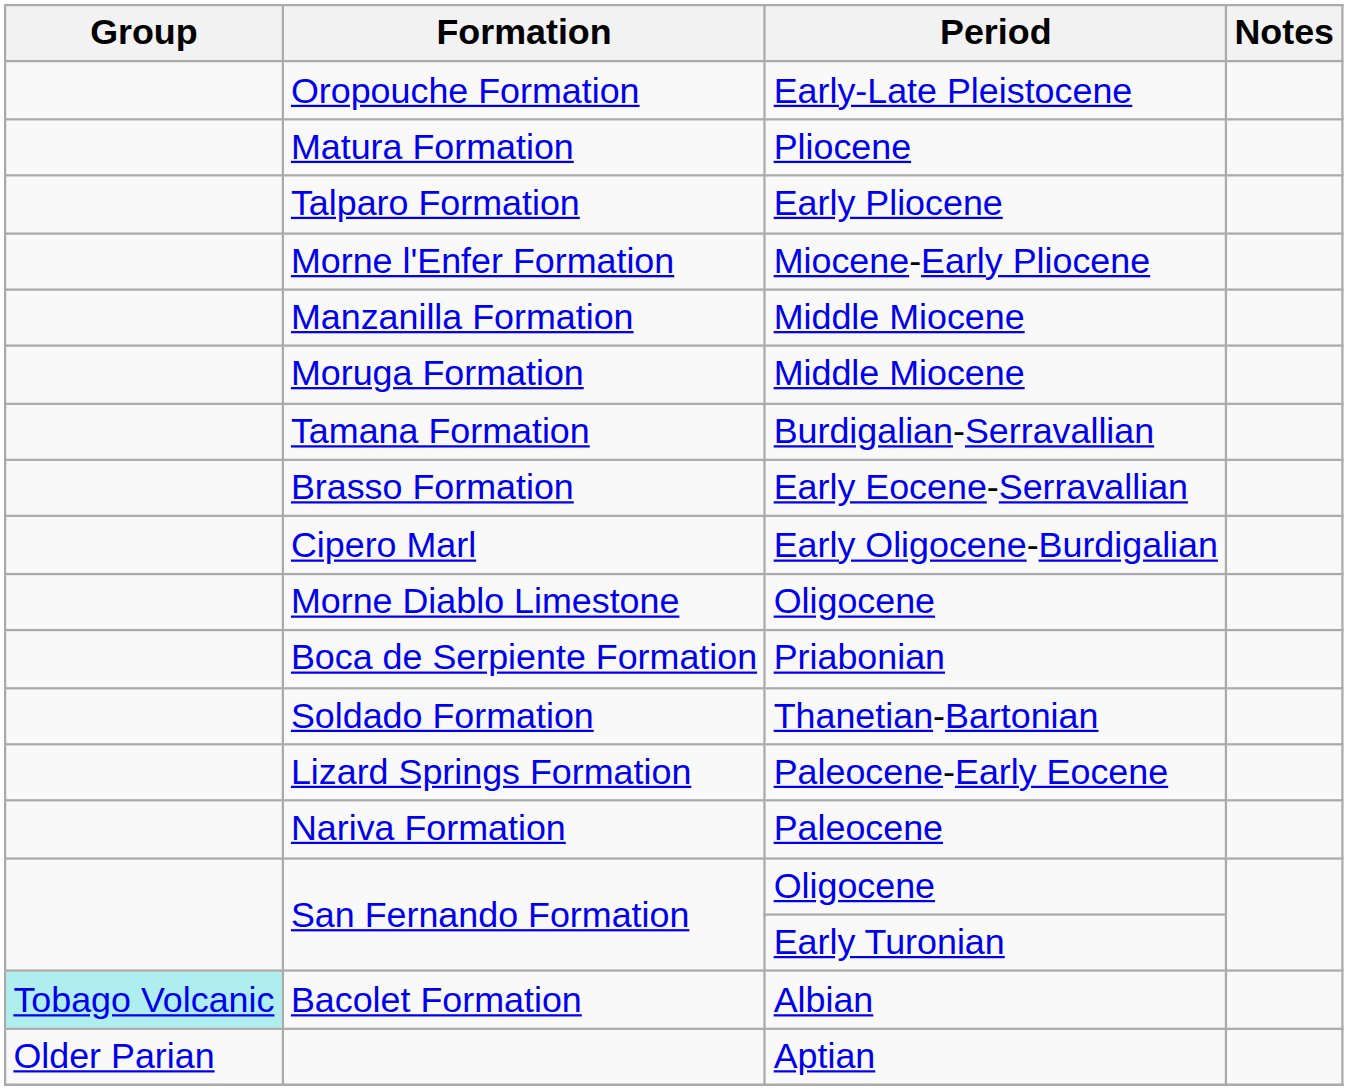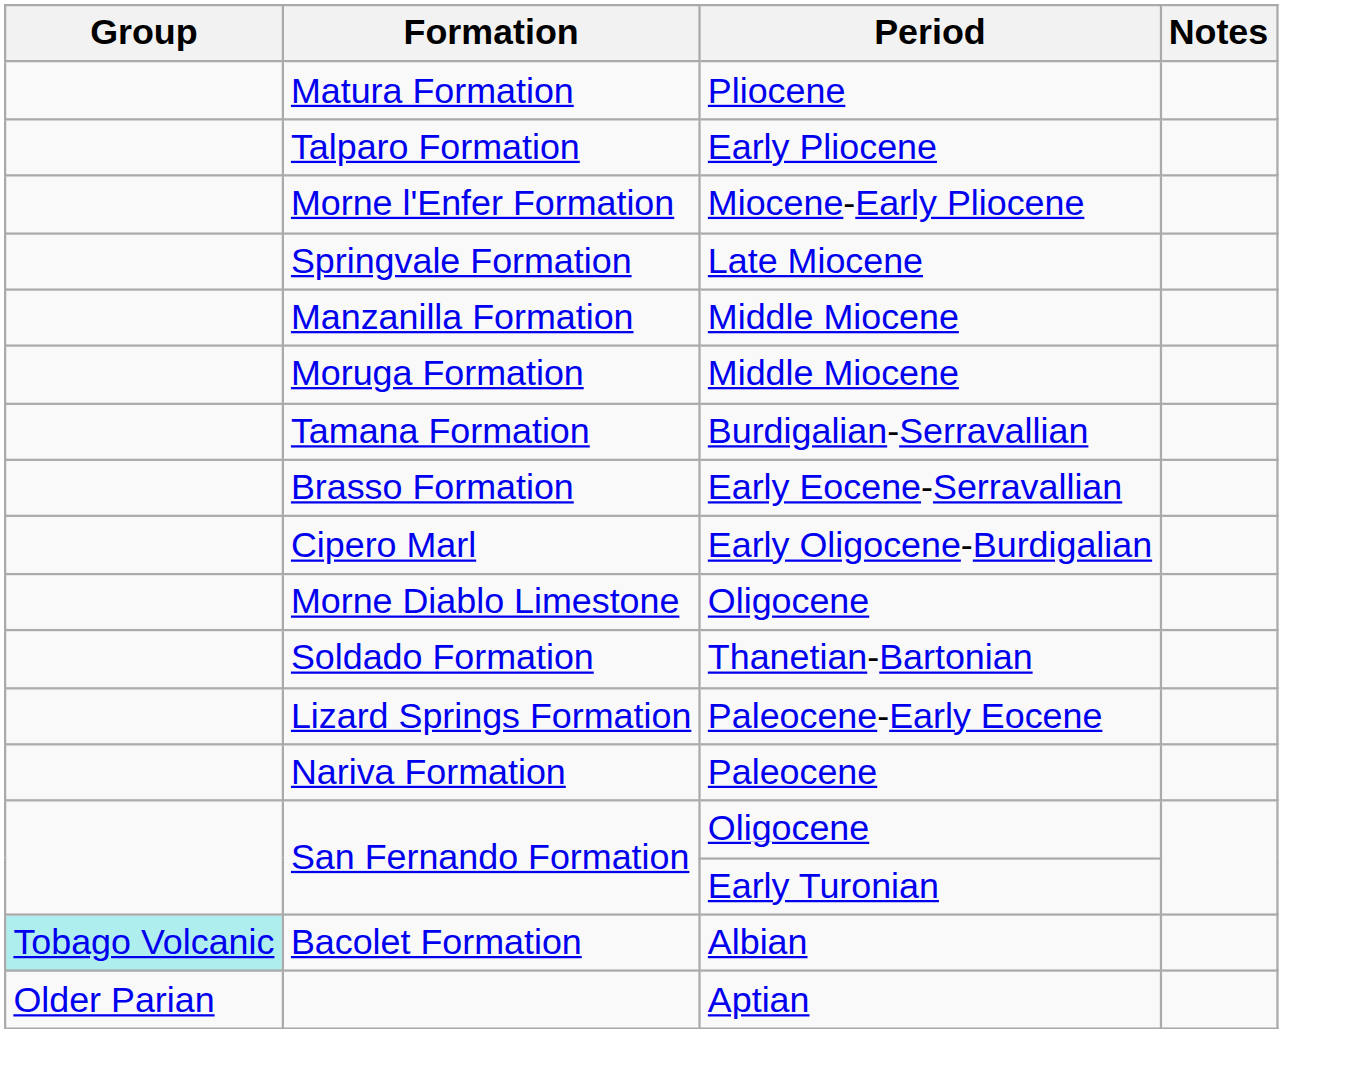- row: (465, 89)
+ row: (461, 260)
- row: (524, 658)
